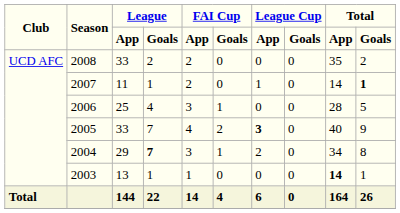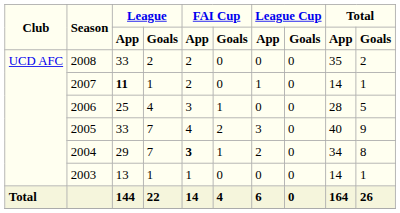(122, 83) normal -> (122, 83) bold
(363, 83) bold -> (363, 83) normal
(258, 129) bold -> (258, 129) normal
(150, 151) bold -> (150, 151) normal
(189, 151) normal -> (189, 151) bold
(335, 174) bold -> (335, 174) normal
